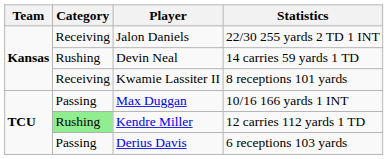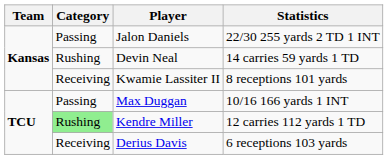(83, 36) Receiving -> (76, 36) Passing
(76, 143) Passing -> (83, 143) Receiving
